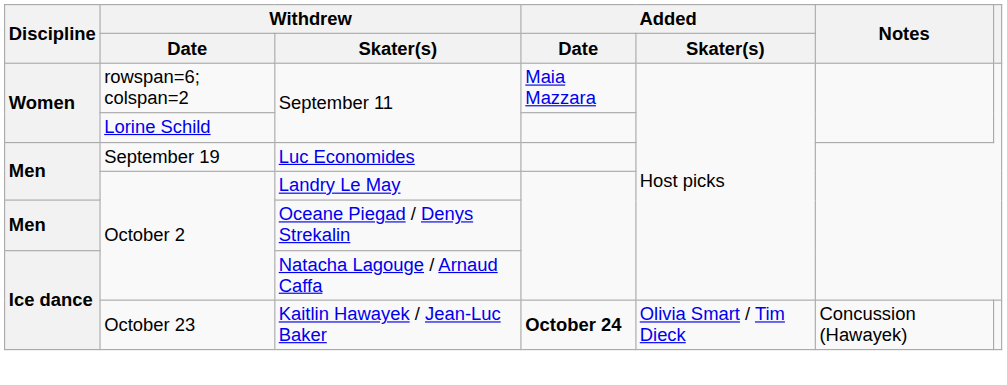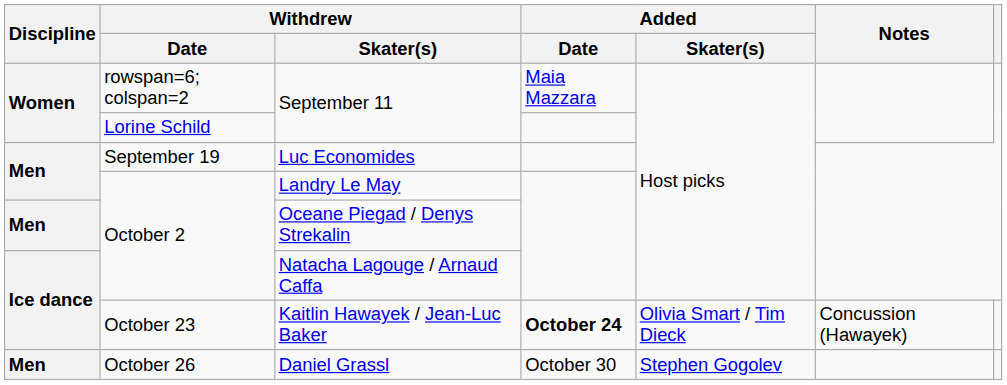+ row: (150, 364)
